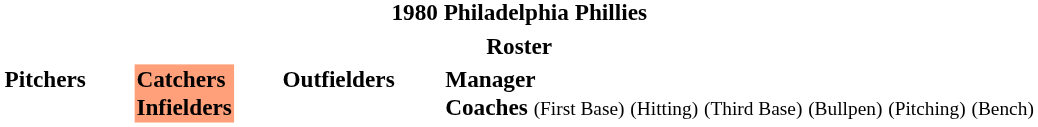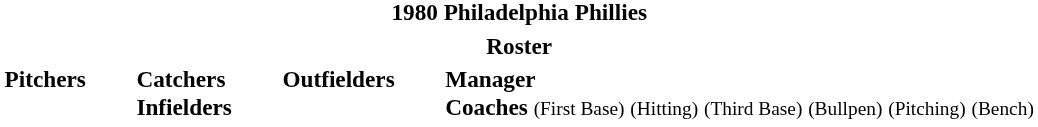(184, 93) lightsalmon background -> (184, 93) no background
